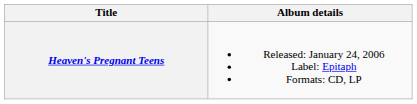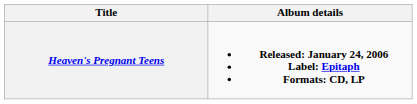(310, 66) normal -> (310, 66) bold
